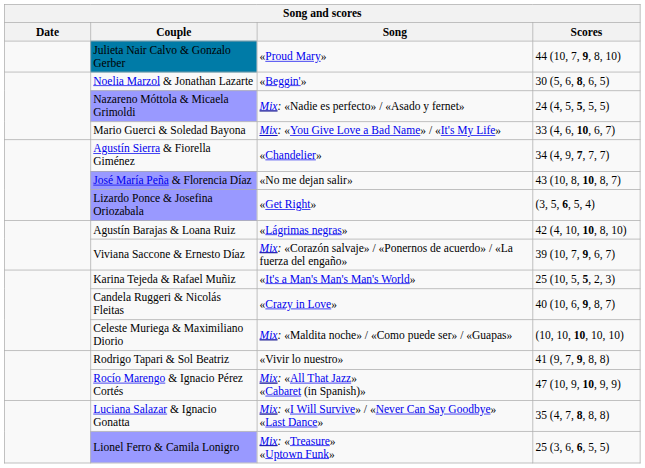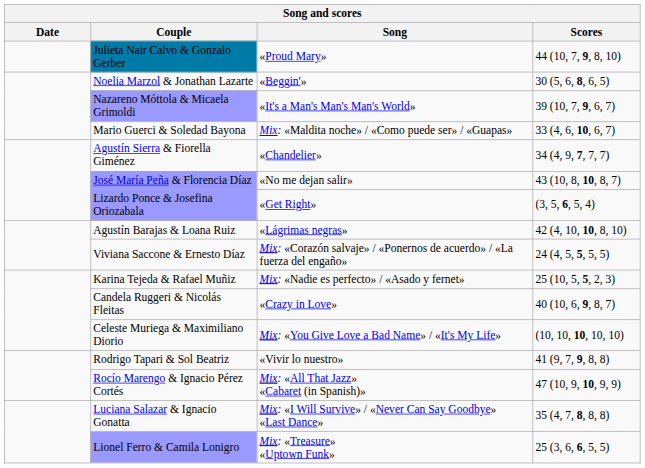(362, 106) Mix: «Nadie es perfecto» / «Asado y fernet» -> (338, 106) «It's a Man's Man's Man's World»
(572, 106) 24 (4, 5, 5, 5, 5) -> (575, 106) 39 (10, 7, 9, 6, 7)
(380, 130) Mix: «You Give Love a Bad Name» / «It's My Life» -> (386, 130) Mix: «Maldita noche» / «Como puede ser» / «Guapas»
(575, 254) 39 (10, 7, 9, 6, 7) -> (572, 254) 24 (4, 5, 5, 5, 5)
(338, 279) «It's a Man's Man's Man's World» -> (362, 279) Mix: «Nadie es perfecto» / «Asado y fernet»
(386, 335) Mix: «Maldita noche» / «Como puede ser» / «Guapas» -> (380, 335) Mix: «You Give Love a Bad Name» / «It's My Life»
